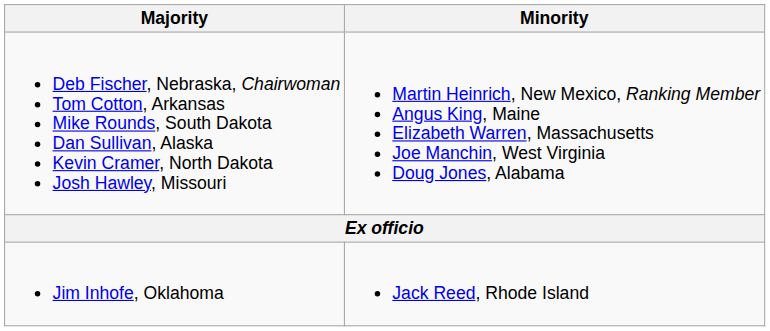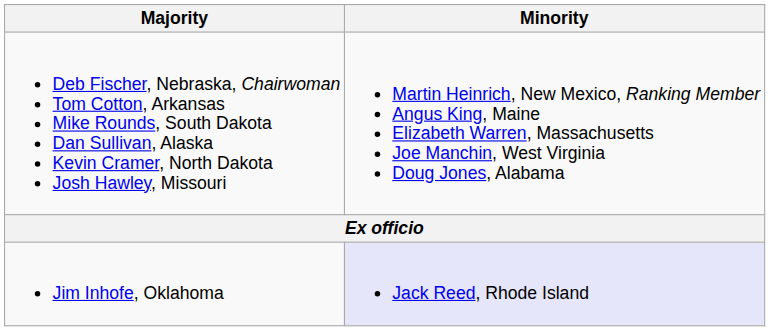(554, 294) no background -> (554, 294) lavender background
